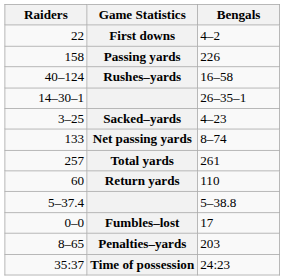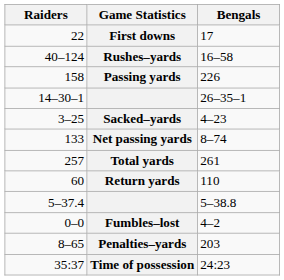(210, 35) 4–2 -> (207, 35) 17
rows swapped: (64, 77) <-> (74, 56)
(207, 222) 17 -> (210, 222) 4–2
